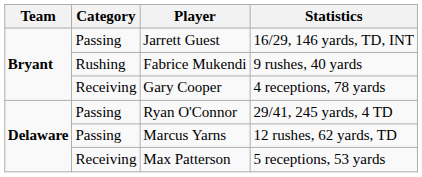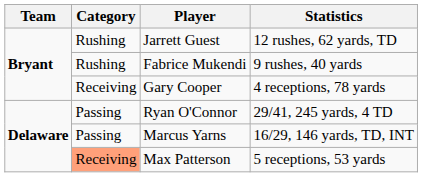(98, 40) Passing -> (100, 40) Rushing
(334, 40) 16/29, 146 yards, TD, INT -> (325, 40) 12 rushes, 62 yards, TD
(325, 135) 12 rushes, 62 yards, TD -> (334, 135) 16/29, 146 yards, TD, INT
(106, 159) no background -> (106, 159) lightsalmon background
